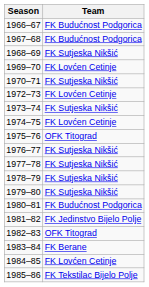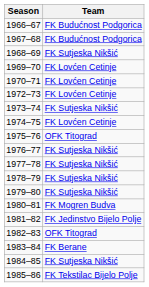(81, 81) FK Sutjeska Nikšić -> (81, 81) FK Lovćen Cetinje
(93, 206) FK Budućnost Podgorica -> (80, 206) FK Mogren Budva
(81, 261) FK Lovćen Cetinje -> (81, 261) FK Sutjeska Nikšić
